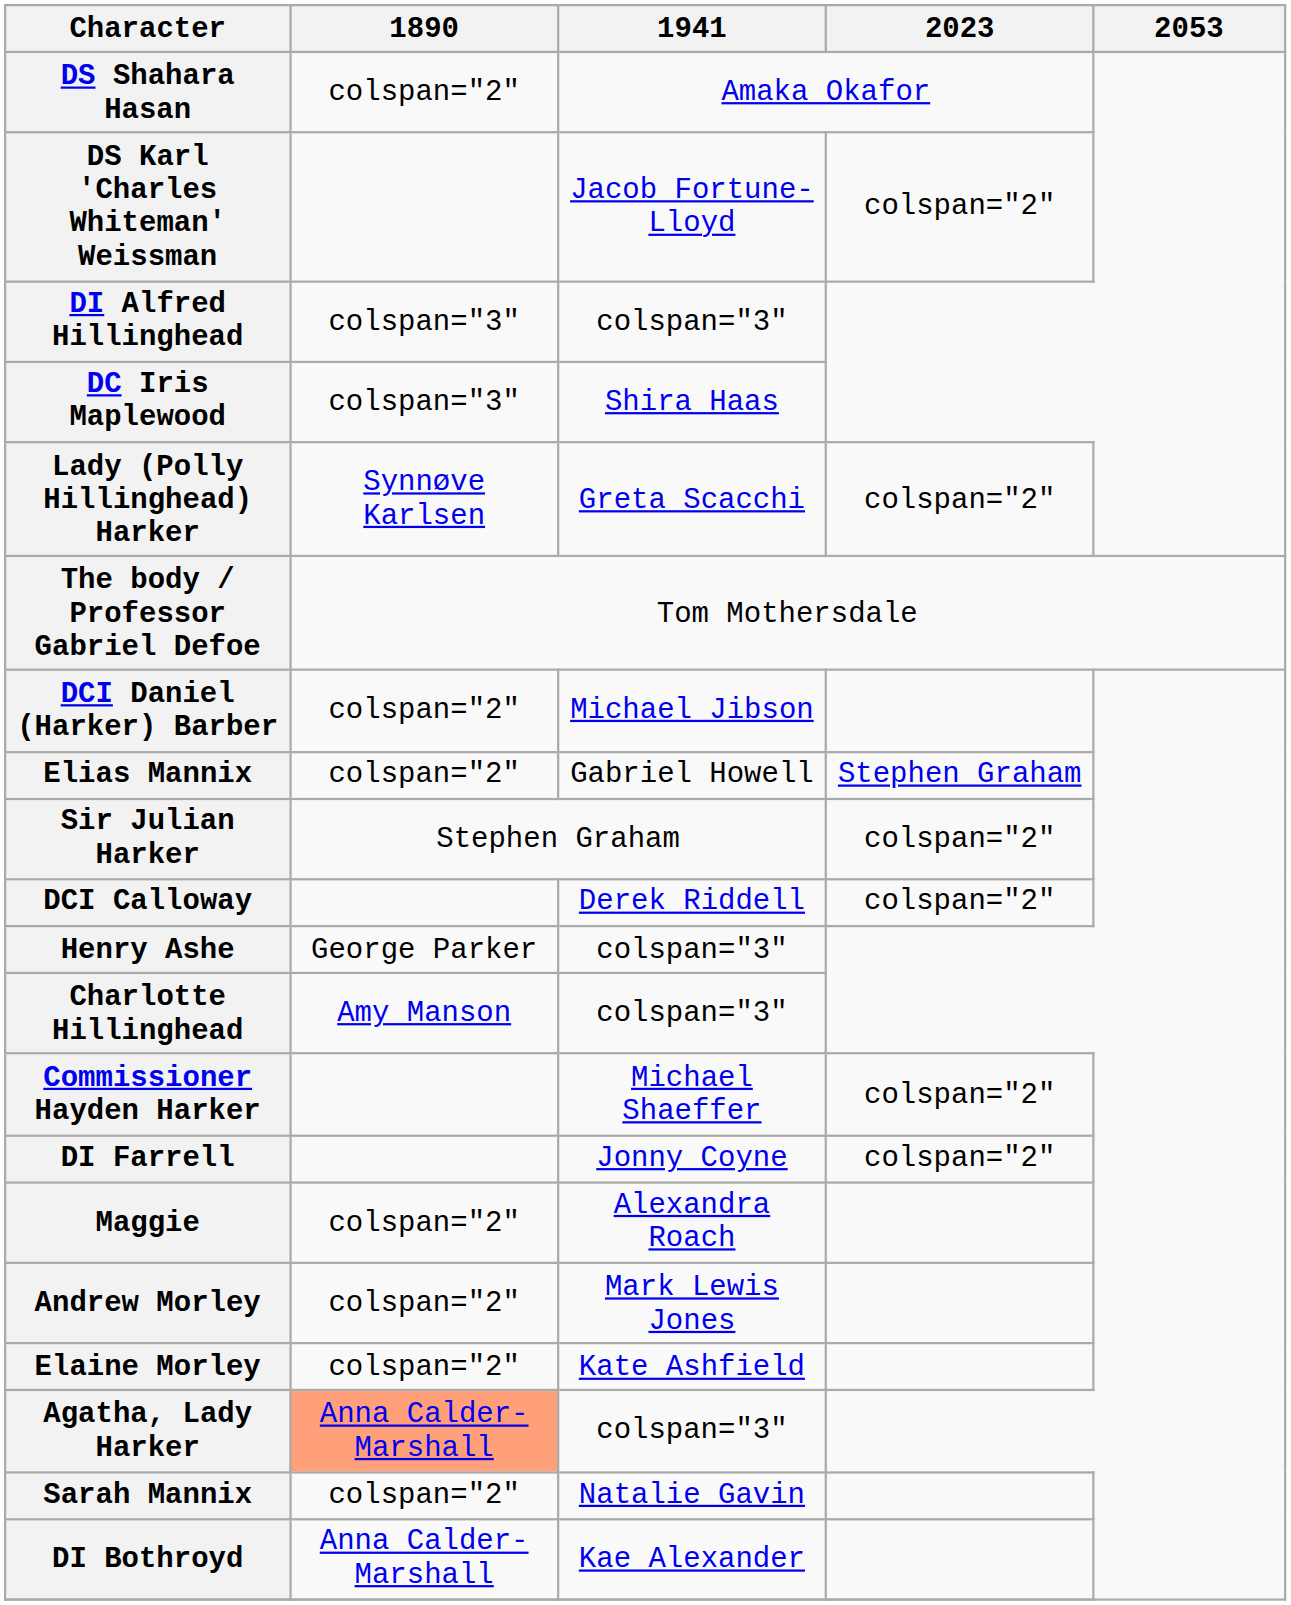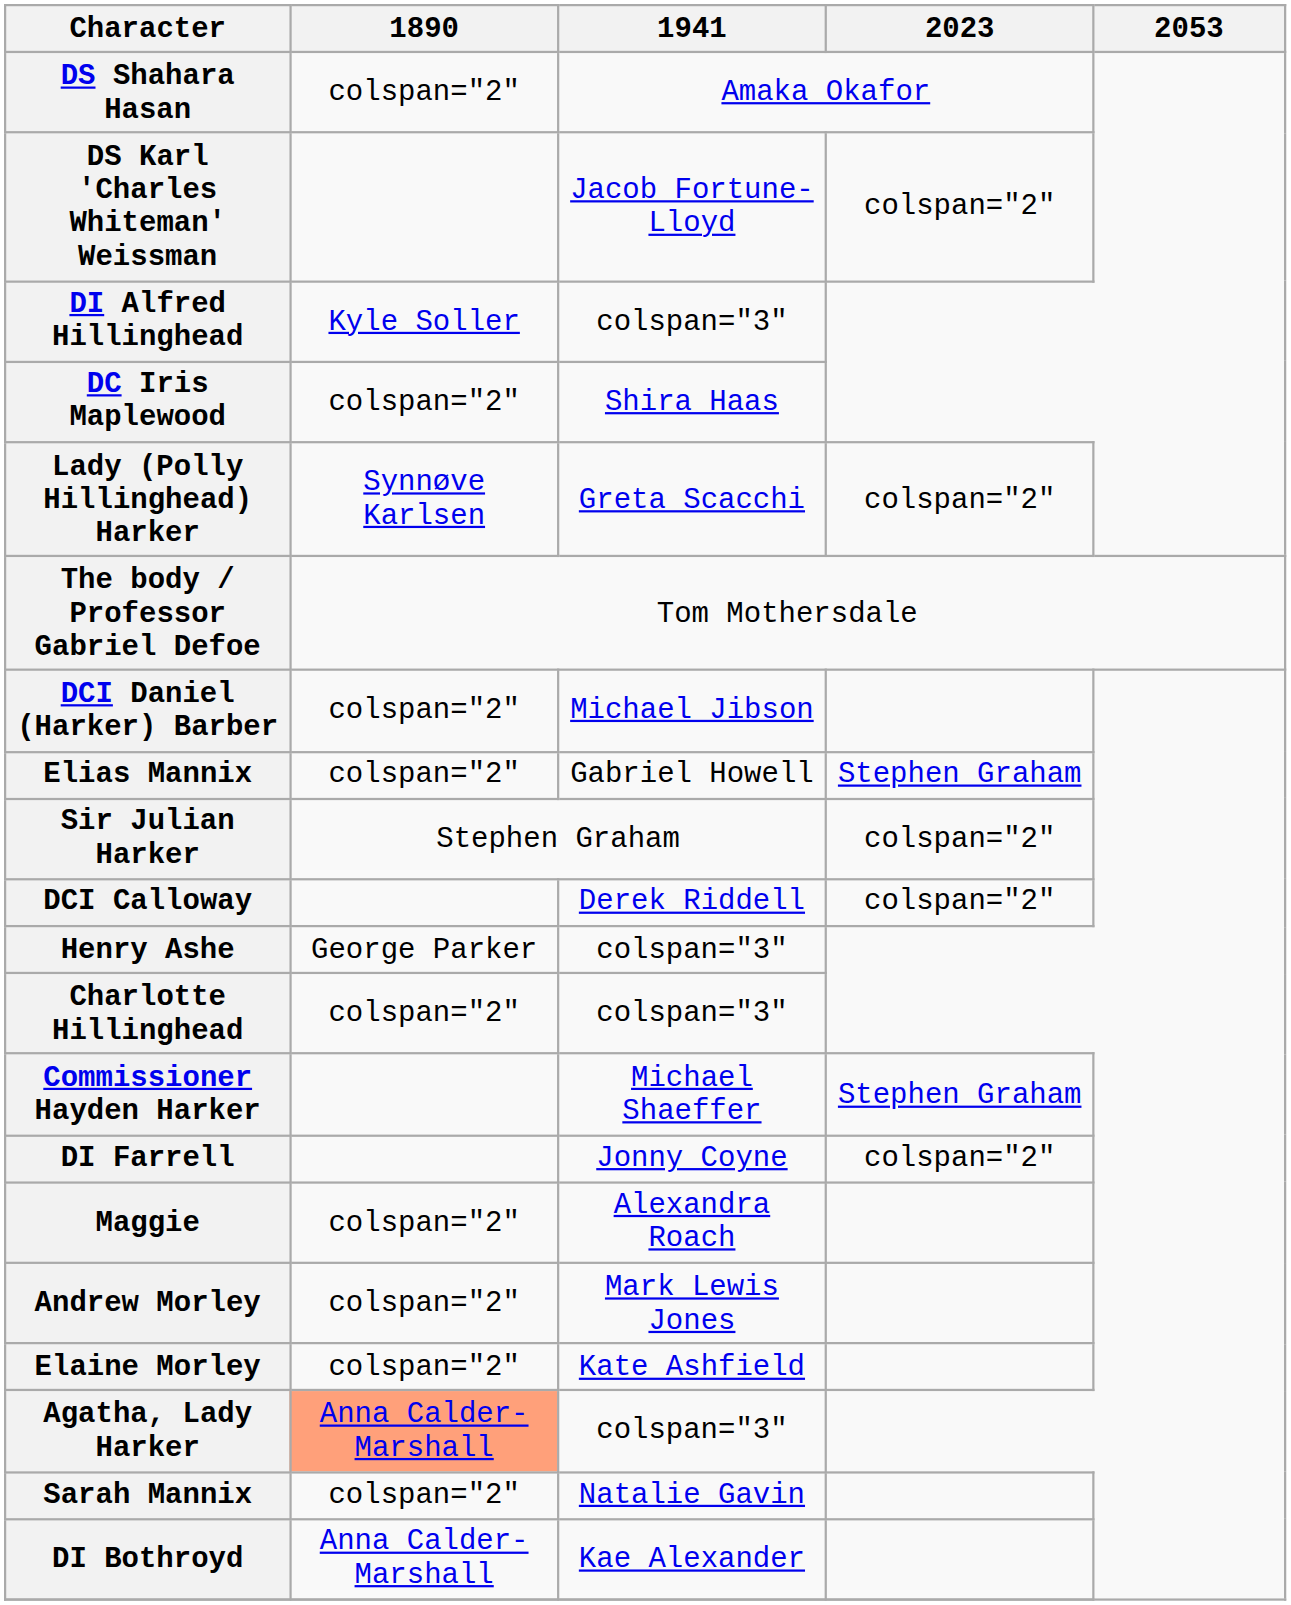(424, 321) colspan="3" -> (424, 321) Kyle Soller
(424, 402) colspan="3" -> (424, 402) colspan="2"
(424, 1014) Amy Manson -> (424, 1014) colspan="2"
(960, 1095) colspan="2" -> (960, 1095) Stephen Graham
